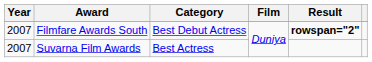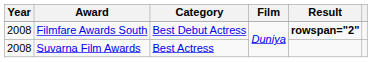(19, 30) 2007 -> (19, 30) 2008
(19, 48) 2007 -> (19, 48) 2008
